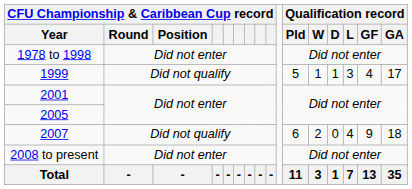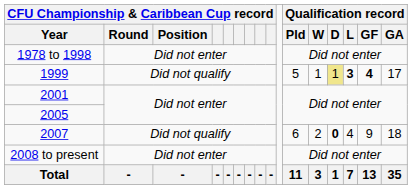(335, 74) no background -> (335, 74) khaki background
(350, 74) normal -> (350, 74) bold
(369, 74) normal -> (369, 74) bold
(335, 134) normal -> (335, 134) bold
